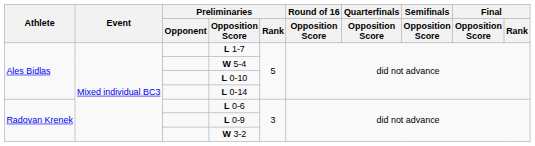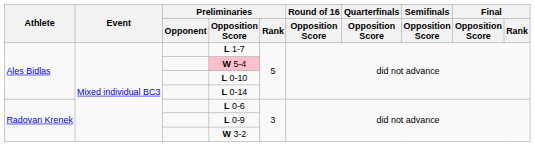(234, 64) no background -> (234, 64) pink background
